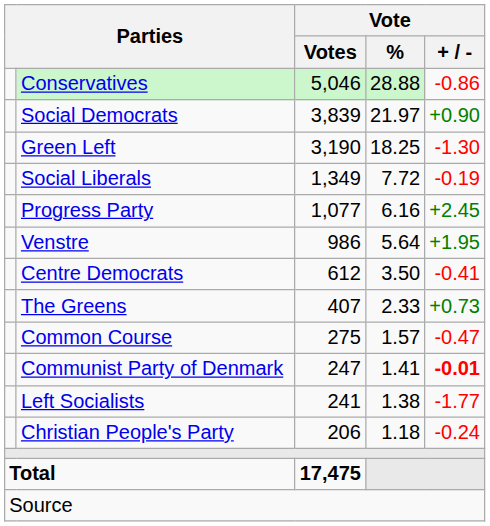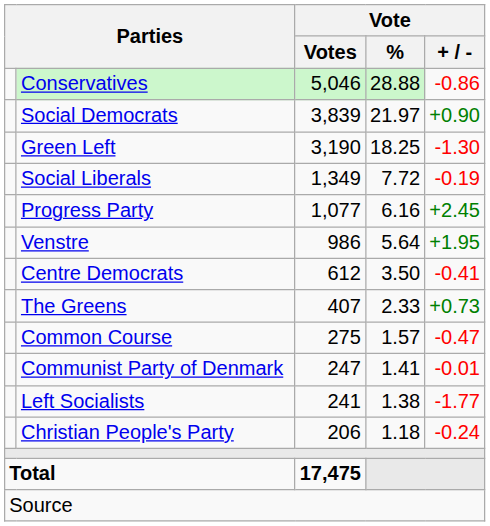(457, 369) bold -> (457, 369) normal
